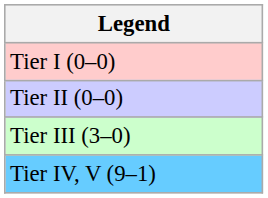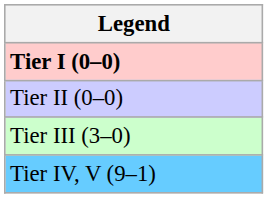(63, 61) normal -> (65, 61) bold
